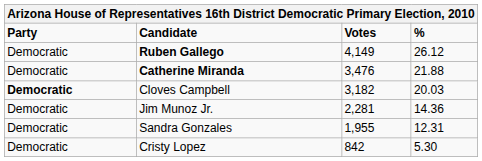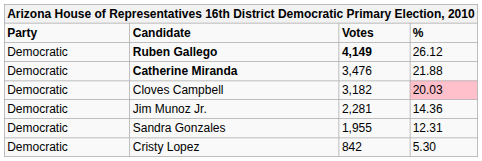(359, 52) normal -> (357, 52) bold
(40, 90) bold -> (37, 90) normal
(429, 90) no background -> (428, 90) pink background
